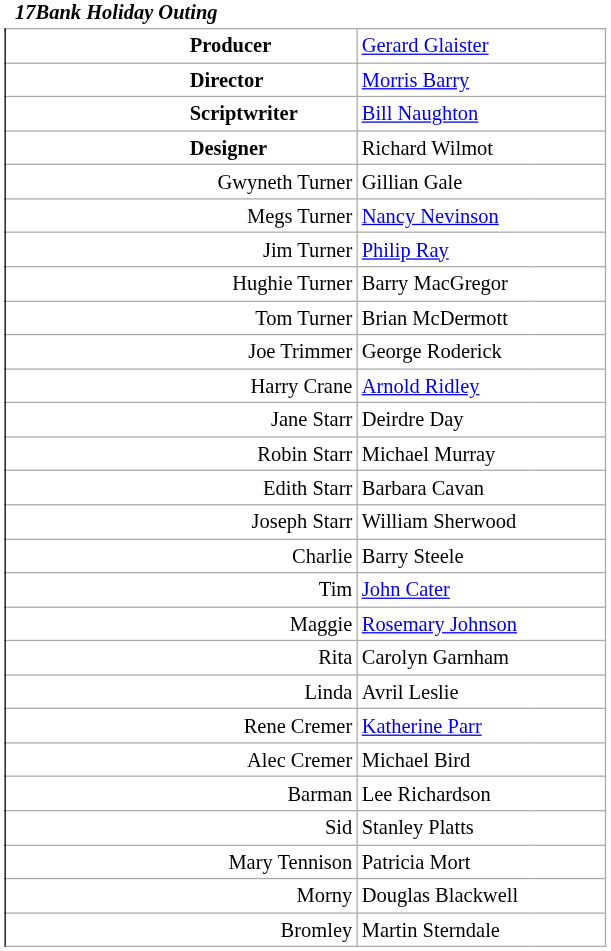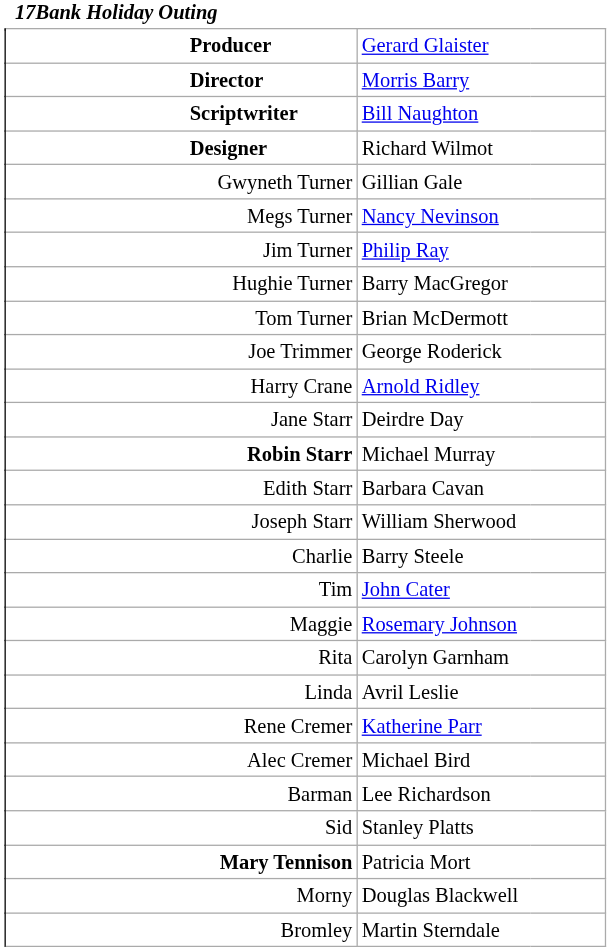(305, 454) normal -> (300, 454) bold
(290, 862) normal -> (286, 862) bold
